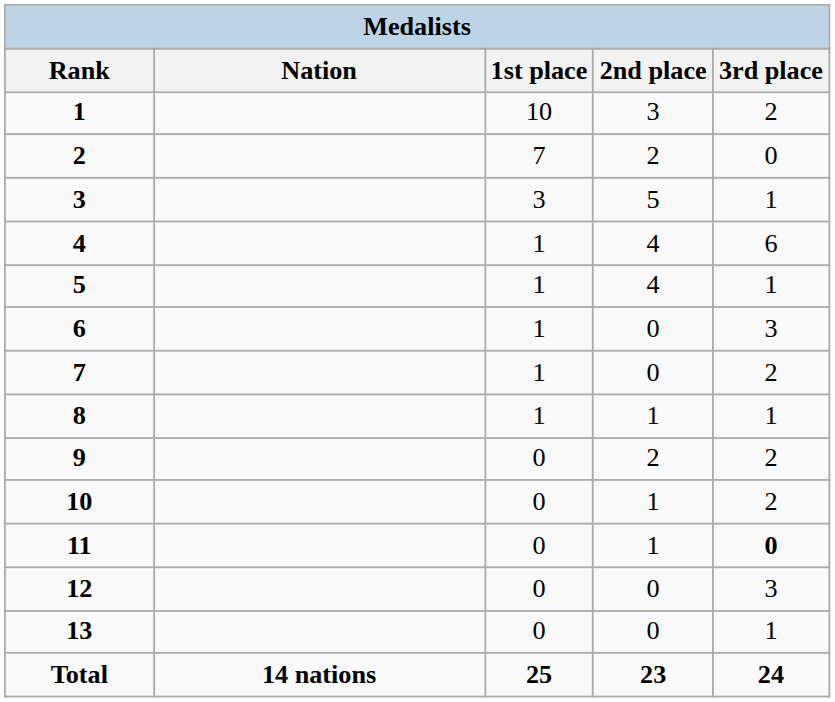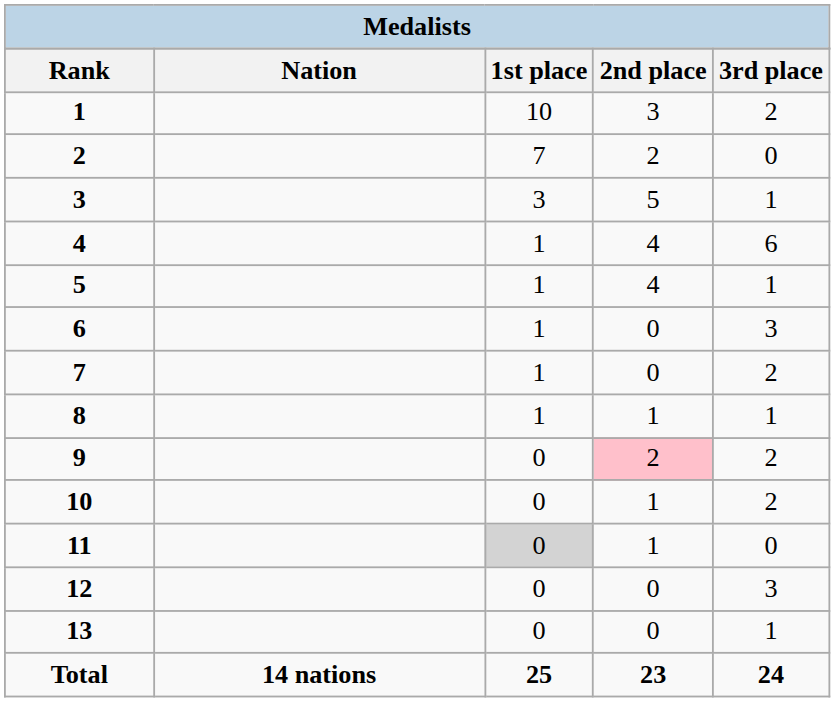(653, 458) no background -> (653, 458) pink background
(539, 545) no background -> (539, 545) lightgrey background
(771, 545) bold -> (771, 545) normal
